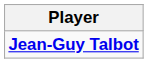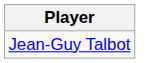(74, 44) bold -> (69, 44) normal
